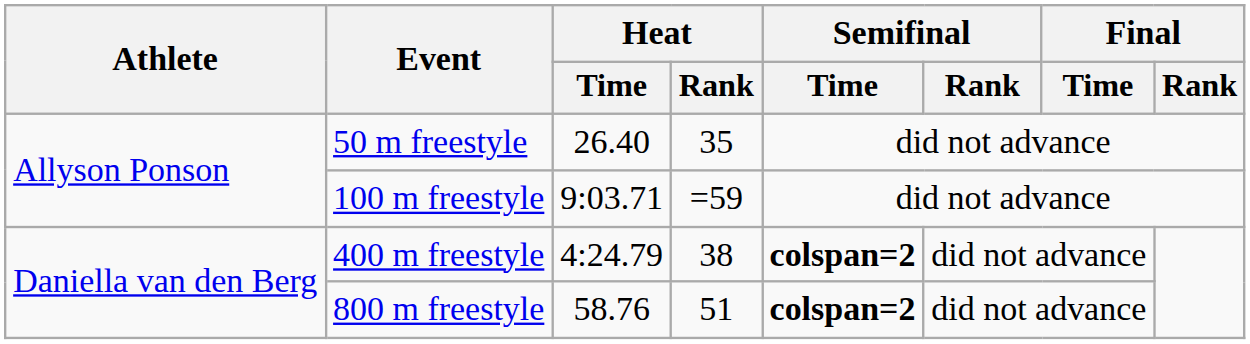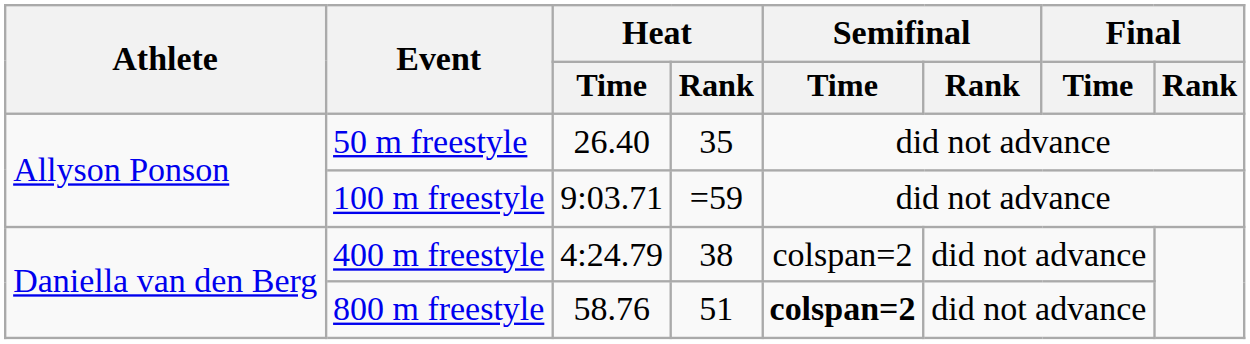(842, 254) bold -> (842, 254) normal
